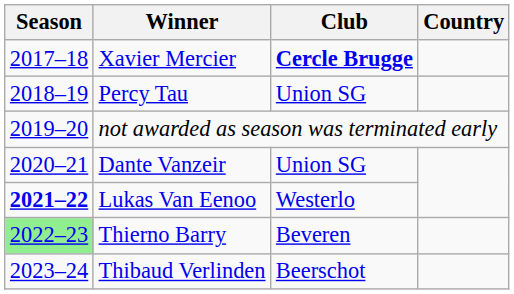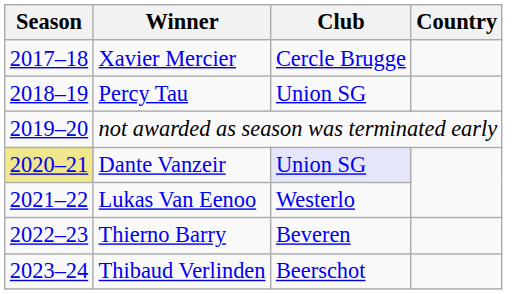(344, 57) bold -> (341, 57) normal
(49, 164) no background -> (49, 164) khaki background
(321, 164) no background -> (321, 164) lavender background
(49, 199) bold -> (49, 199) normal
(49, 235) lightgreen background -> (49, 235) no background
